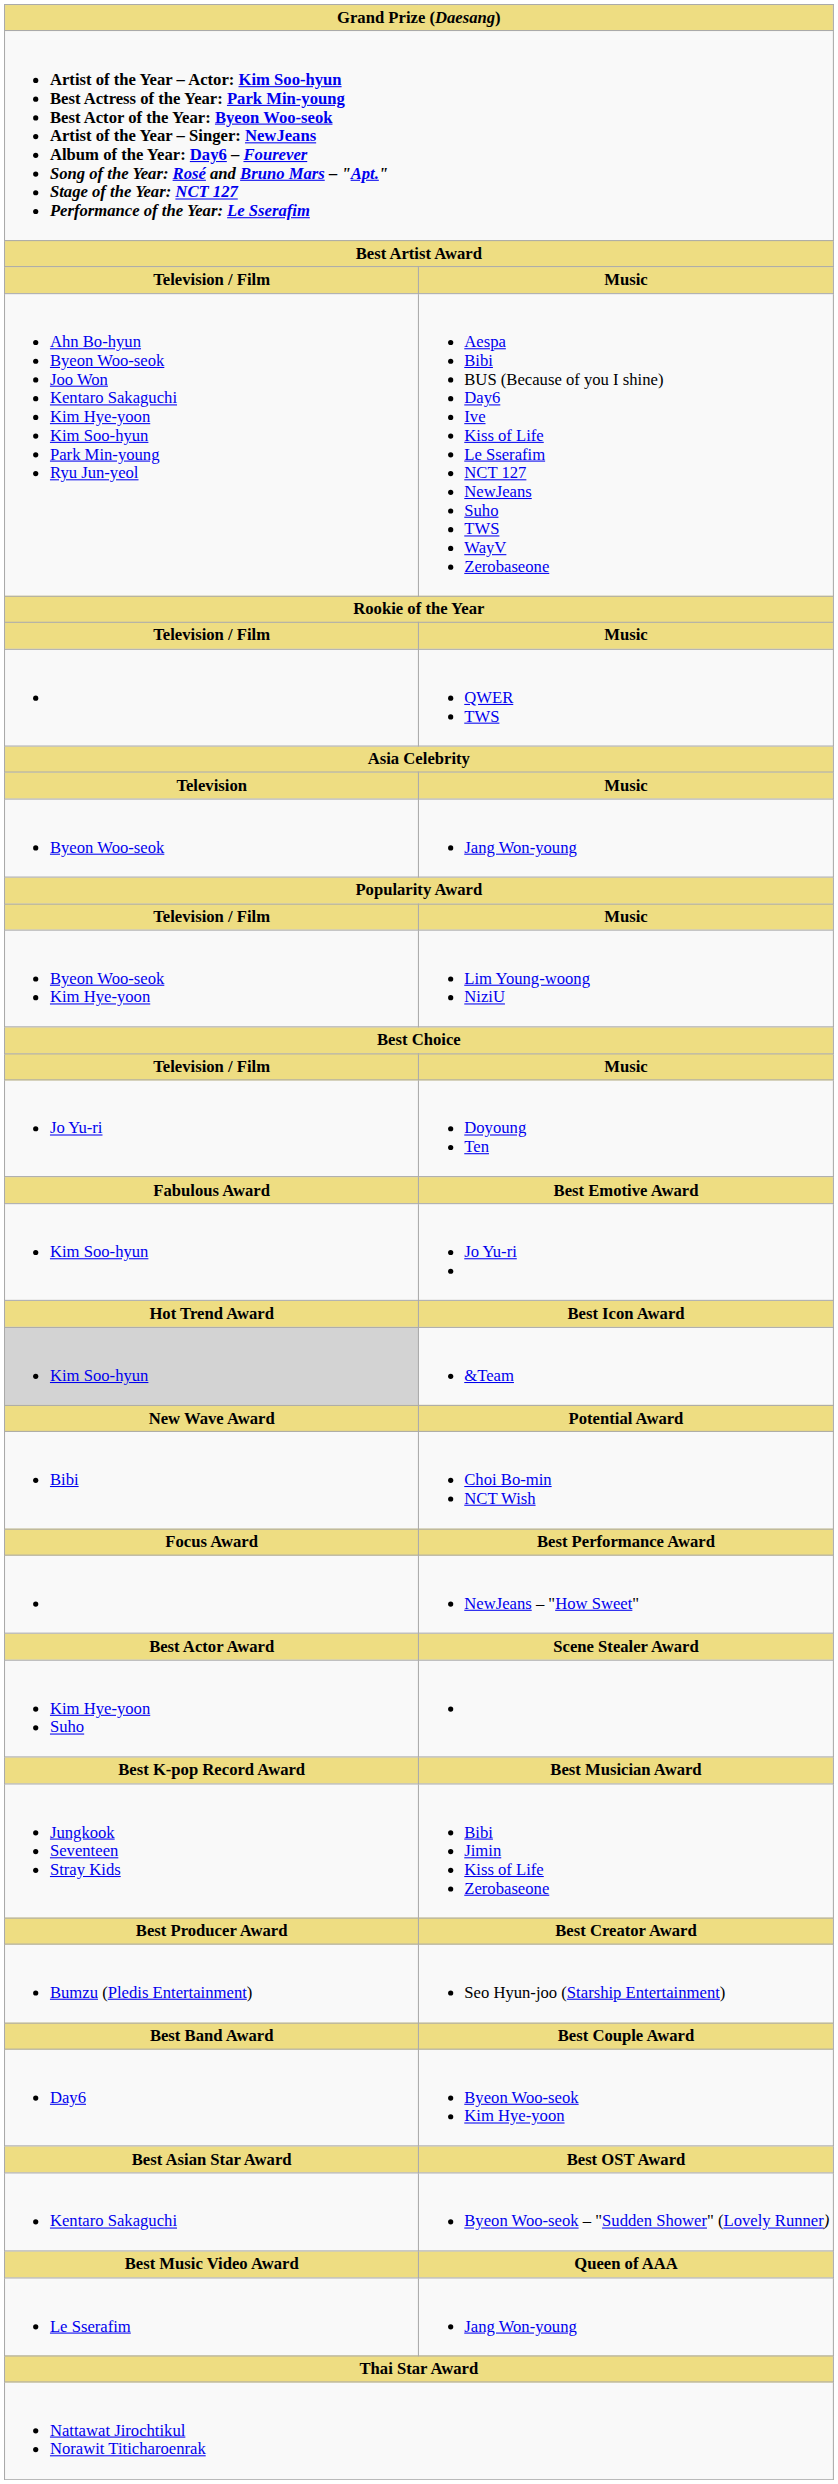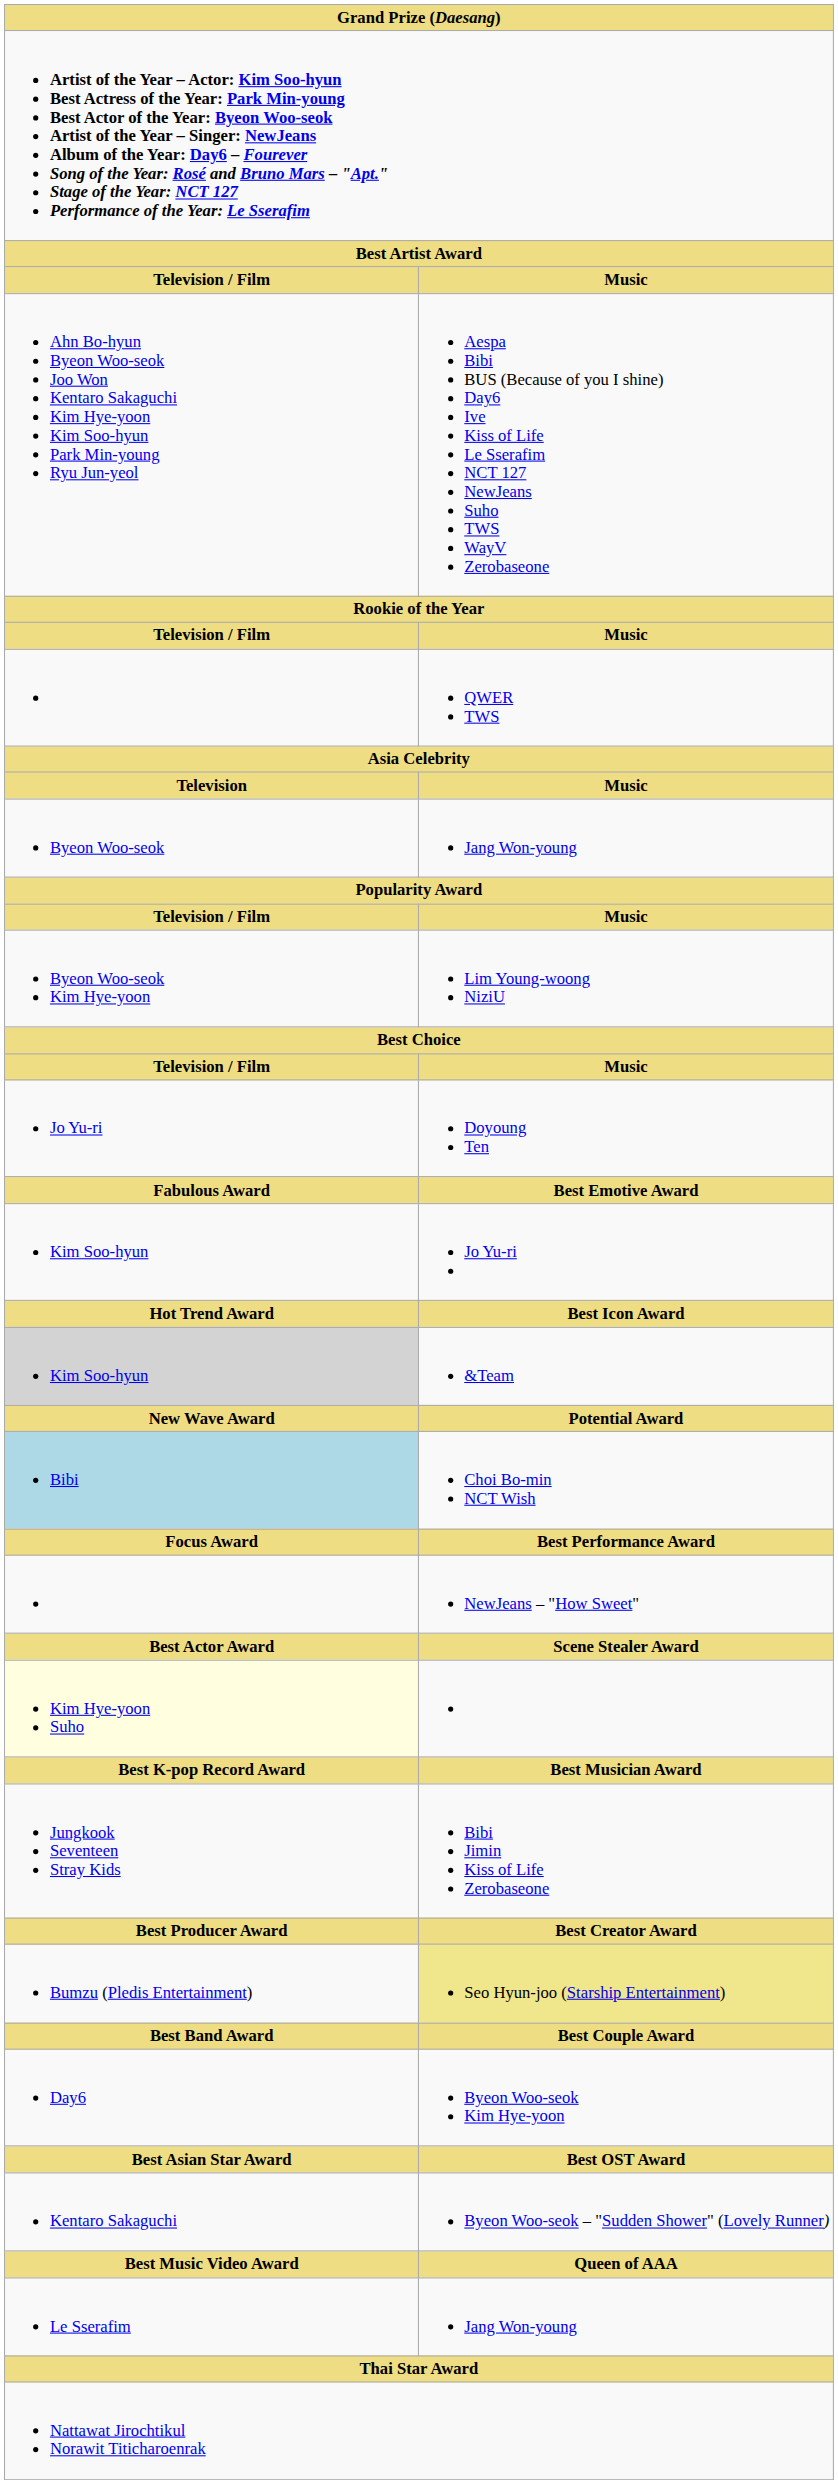(212, 1480) no background -> (212, 1480) lightblue background
(212, 1718) no background -> (212, 1718) lightyellow background
(626, 1993) no background -> (626, 1993) khaki background
